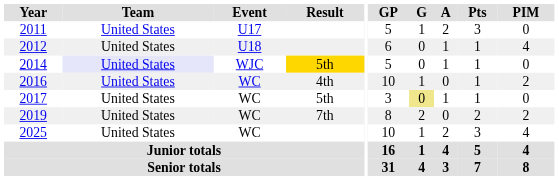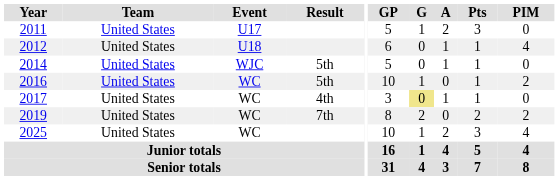(138, 64) lavender background -> (138, 64) no background
(325, 64) gold background -> (325, 64) no background
(325, 81) 4th -> (325, 81) 5th
(325, 98) 5th -> (325, 98) 4th
